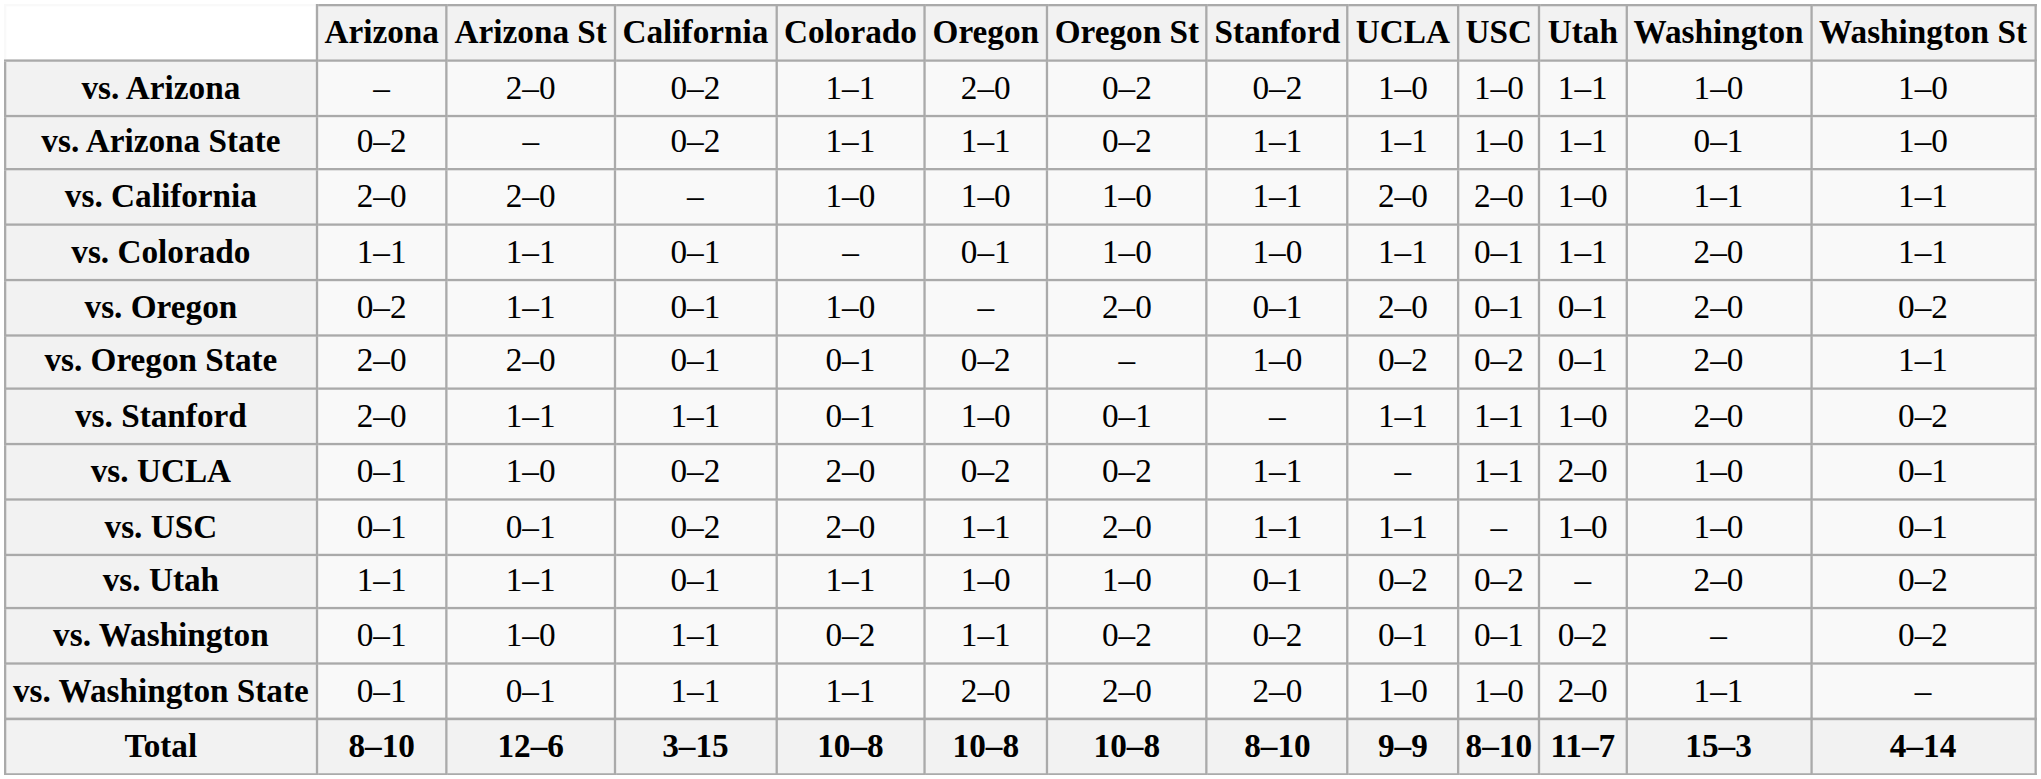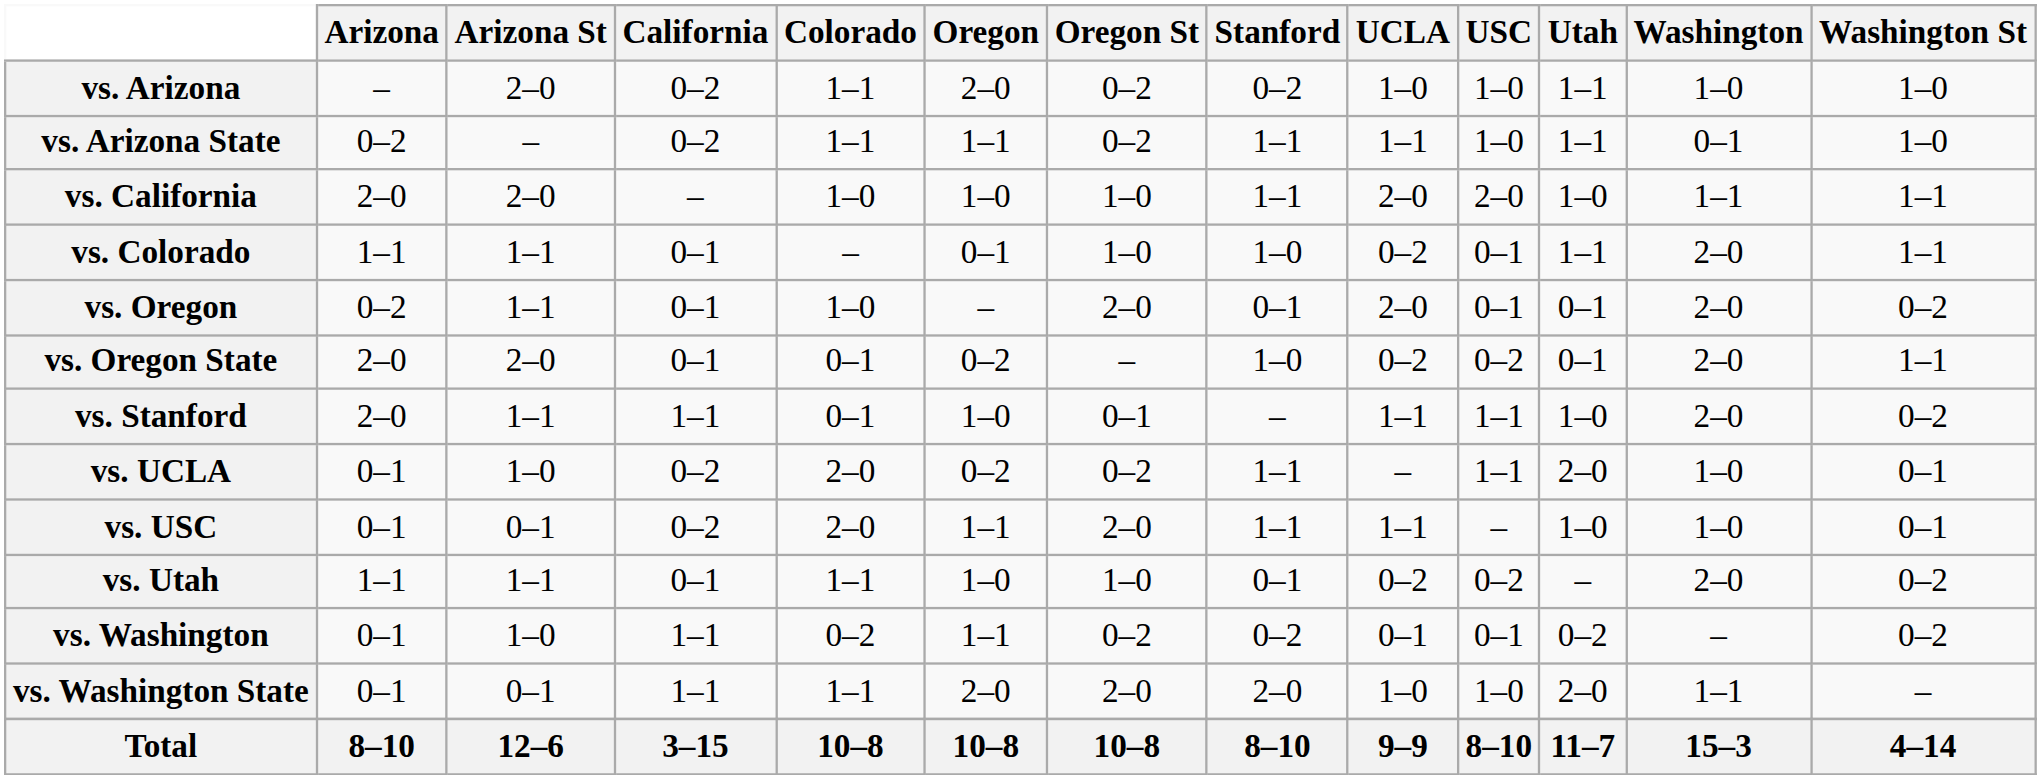(1403, 251) 1–1 -> (1403, 251) 0–2
